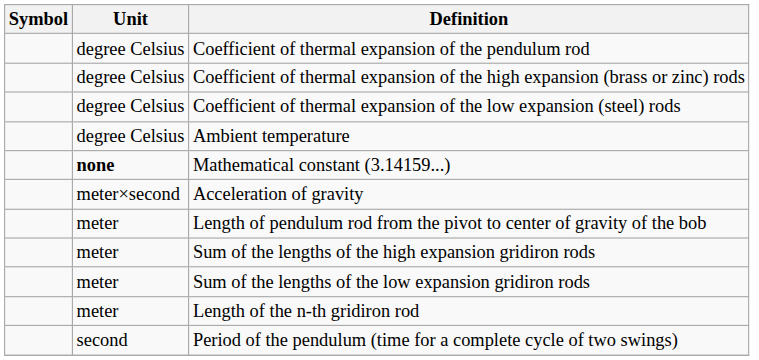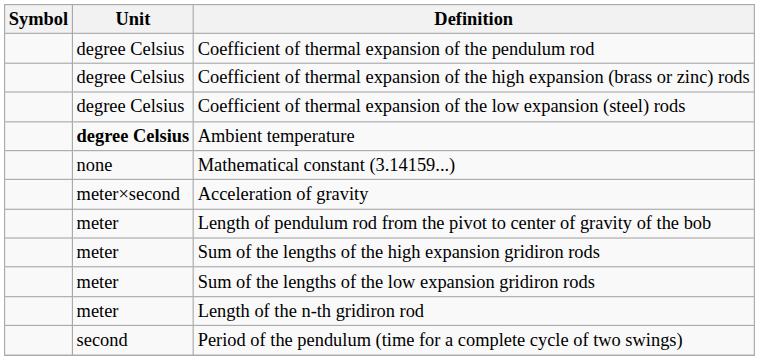(131, 135) normal -> (133, 135) bold
(96, 164) bold -> (94, 164) normal
